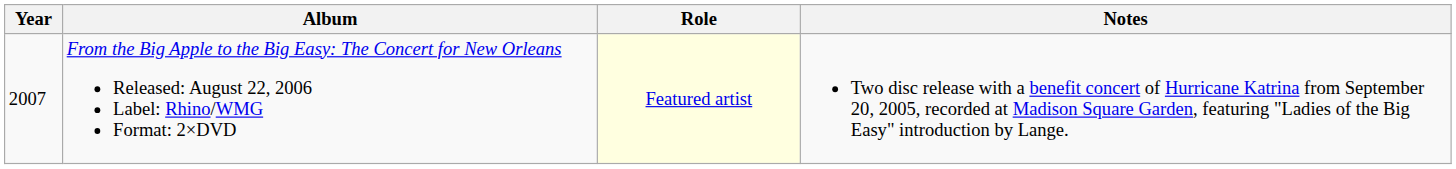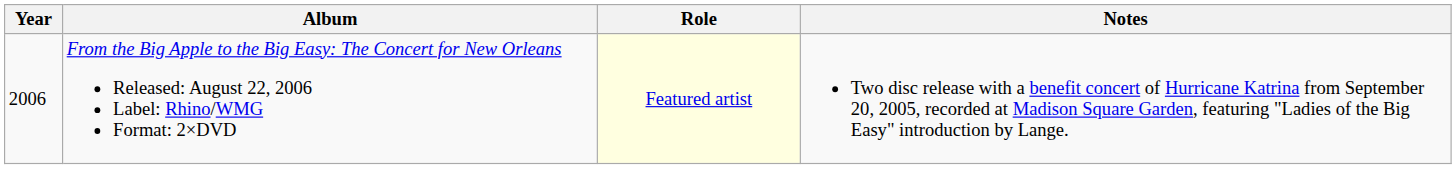(27, 98) 2007 -> (27, 98) 2006
